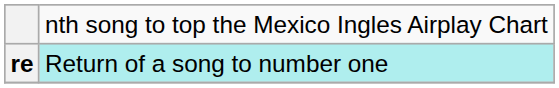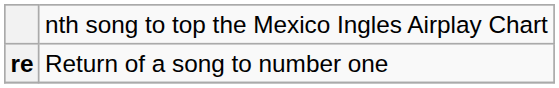(217, 63) paleturquoise background -> (217, 63) no background
